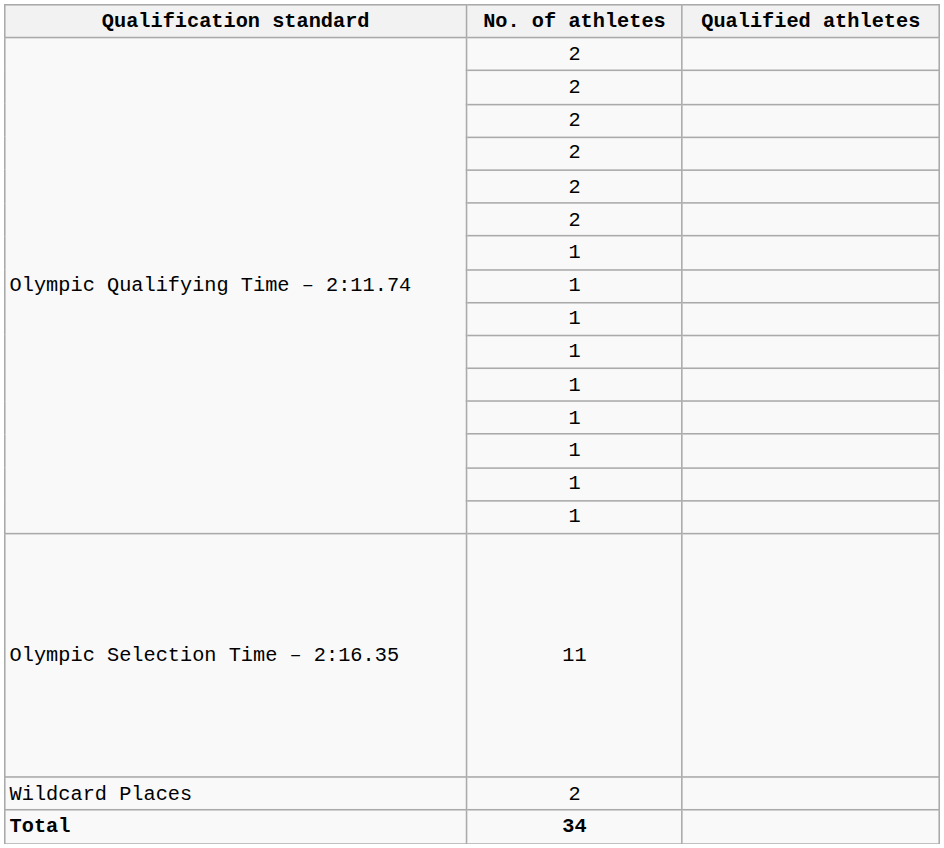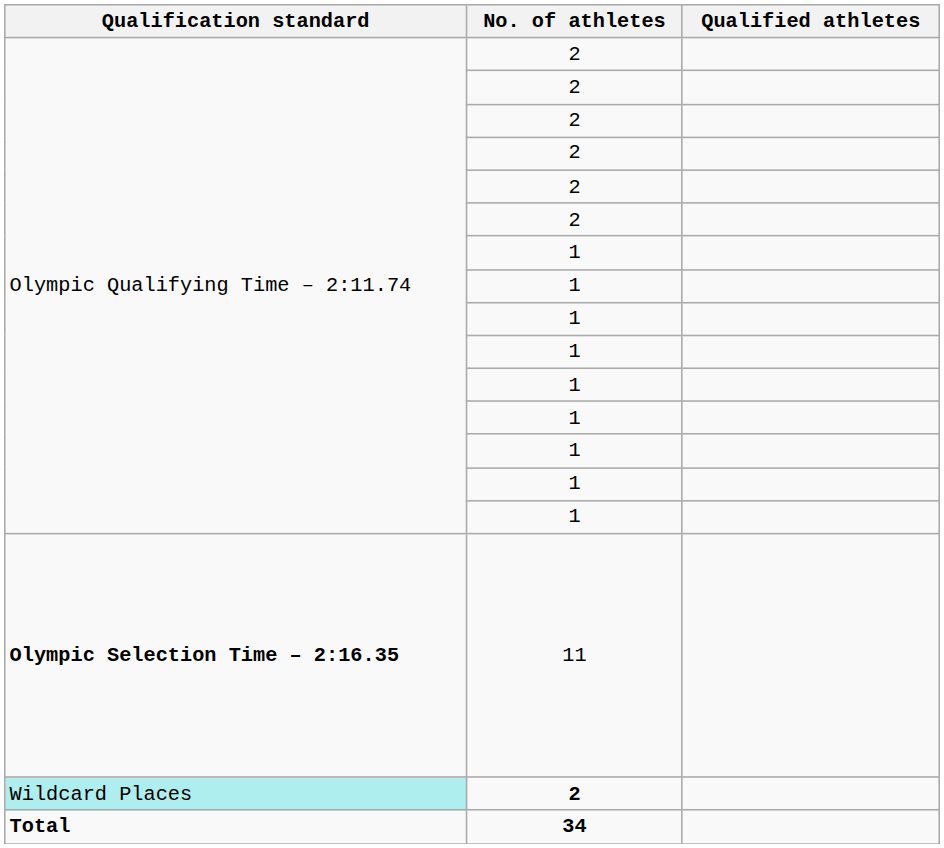(204, 655) normal -> (204, 655) bold
(101, 794) no background -> (101, 794) paleturquoise background
(574, 794) normal -> (574, 794) bold
